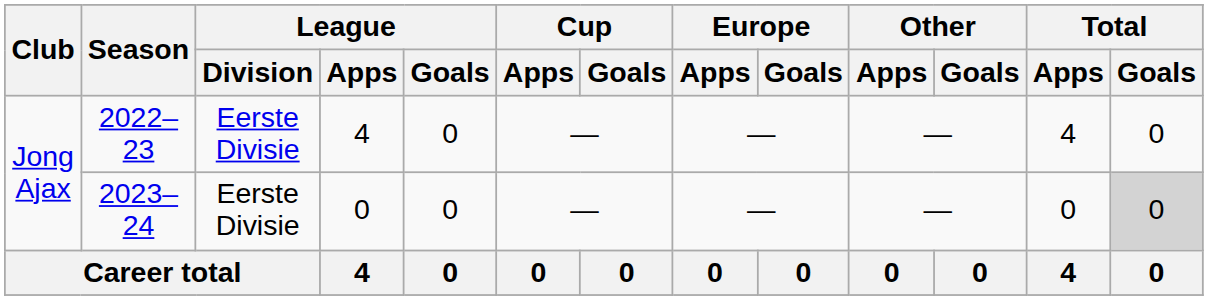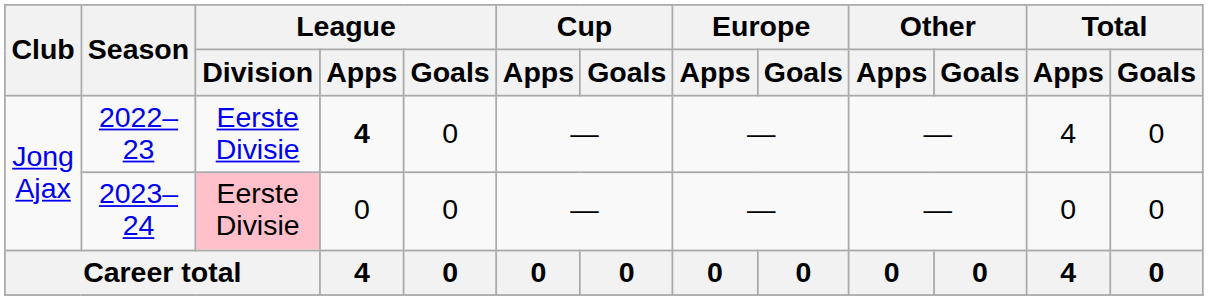(362, 133) normal -> (362, 133) bold
(258, 210) no background -> (258, 210) pink background
(1157, 210) lightgrey background -> (1157, 210) no background
